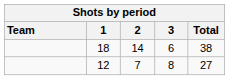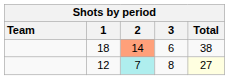(138, 48) no background -> (138, 48) lightsalmon background
(138, 65) no background -> (138, 65) paleturquoise background
(206, 65) no background -> (206, 65) lightyellow background
